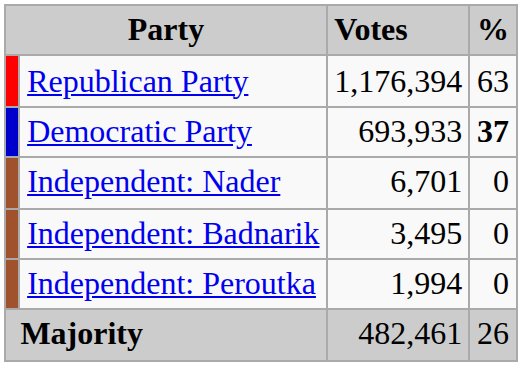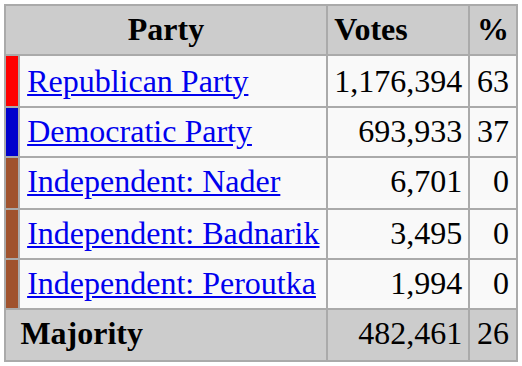(493, 131) bold -> (493, 131) normal
